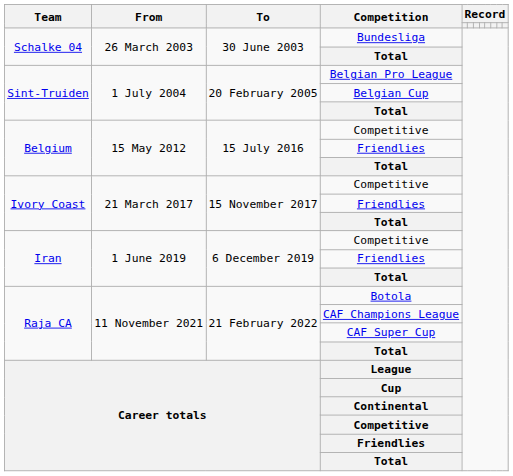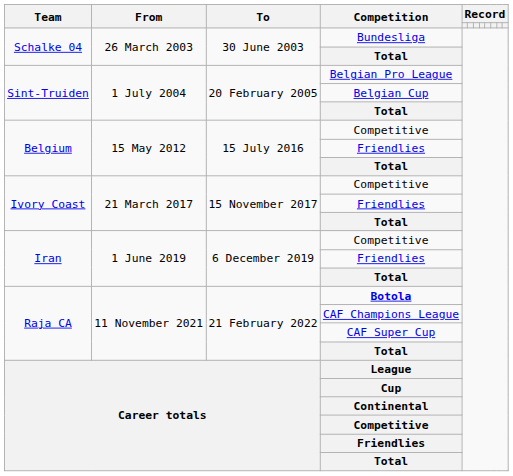(391, 296) normal -> (391, 296) bold
